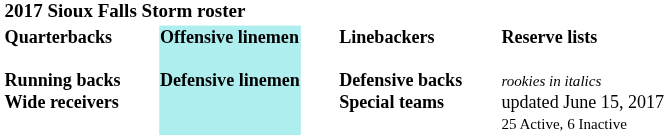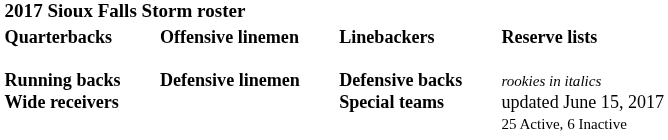(230, 58) paleturquoise background -> (230, 58) no background
